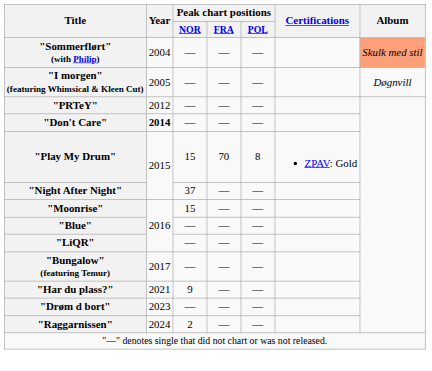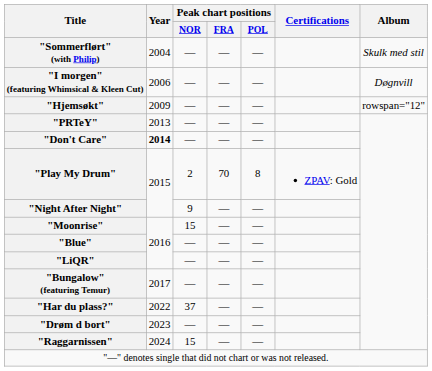(392, 52) lightsalmon background -> (394, 52) no background
(160, 82) 2005 -> (160, 82) 2006
+ row: (75, 105)
(160, 105) 2012 -> (160, 122) 2013
(190, 157) 15 -> (190, 174) 2
(190, 191) 37 -> (190, 208) 9
(160, 289) 2021 -> (160, 307) 2022
(190, 289) 9 -> (190, 307) 37
(190, 324) 2 -> (190, 341) 15
